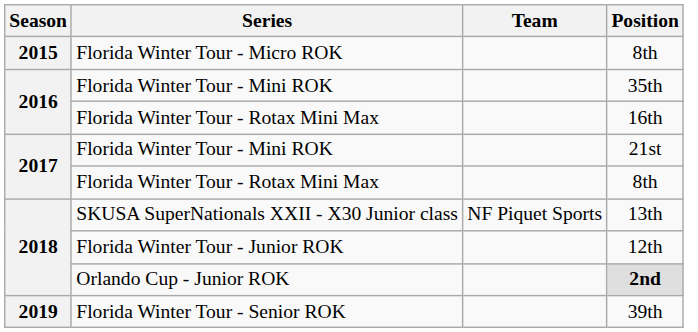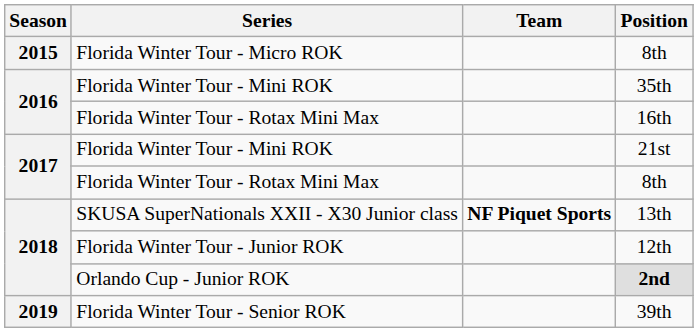(535, 214) normal -> (539, 214) bold
